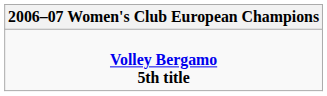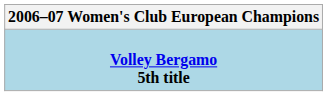(164, 68) no background -> (164, 68) lightblue background
